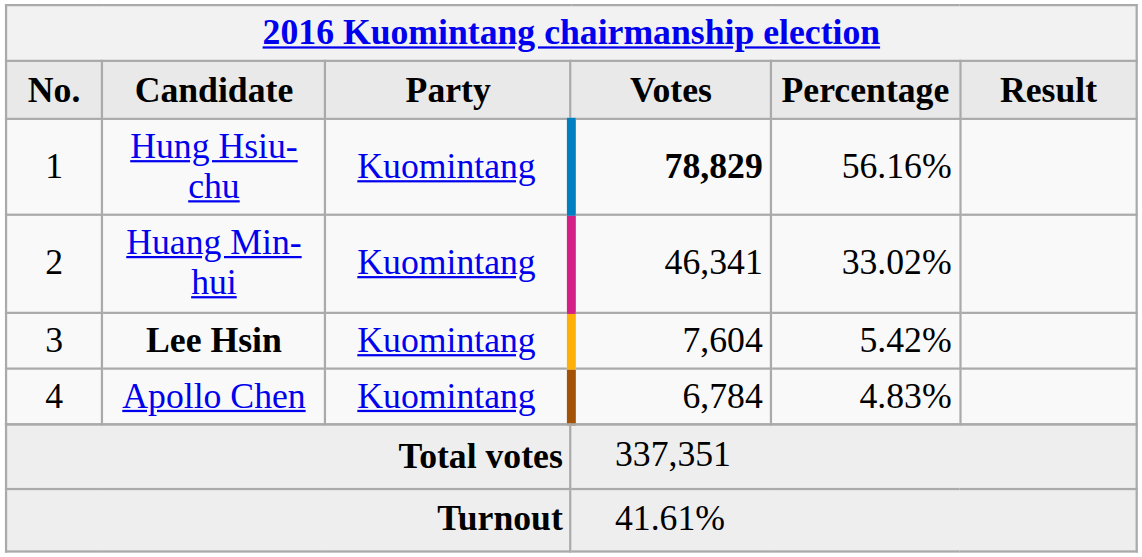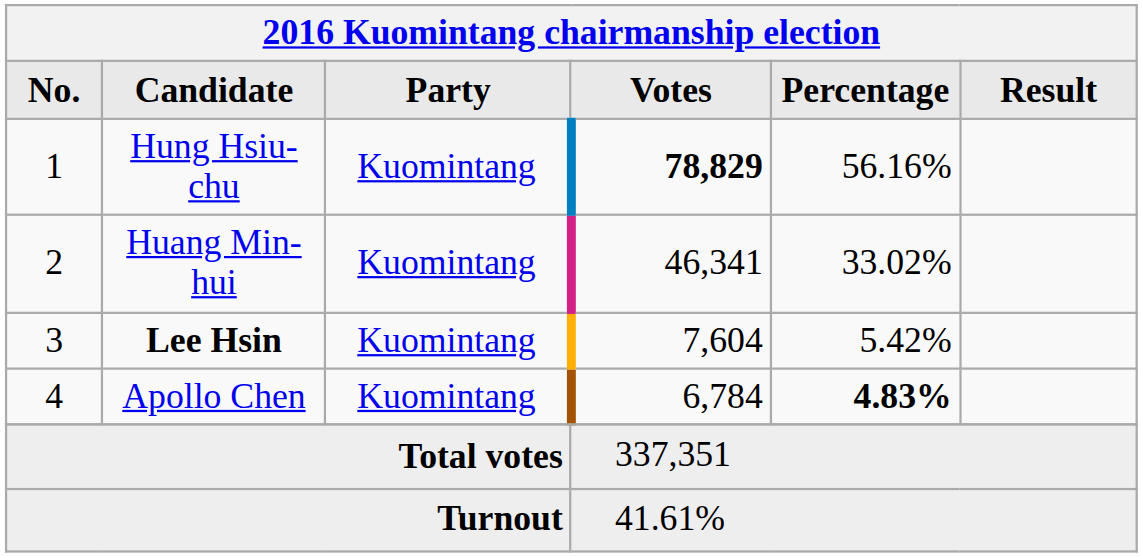(906, 396) normal -> (903, 396) bold
